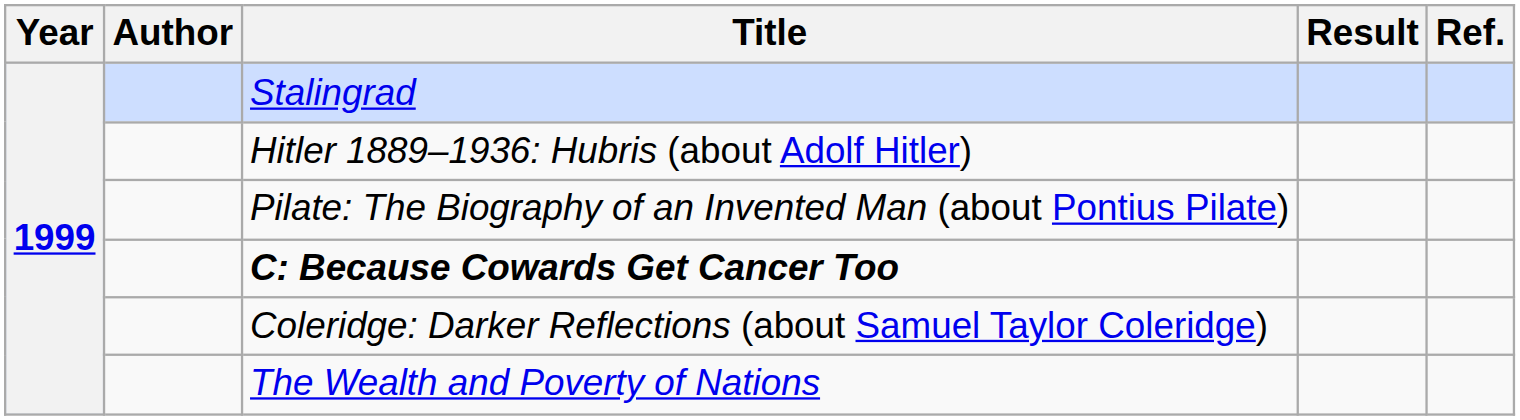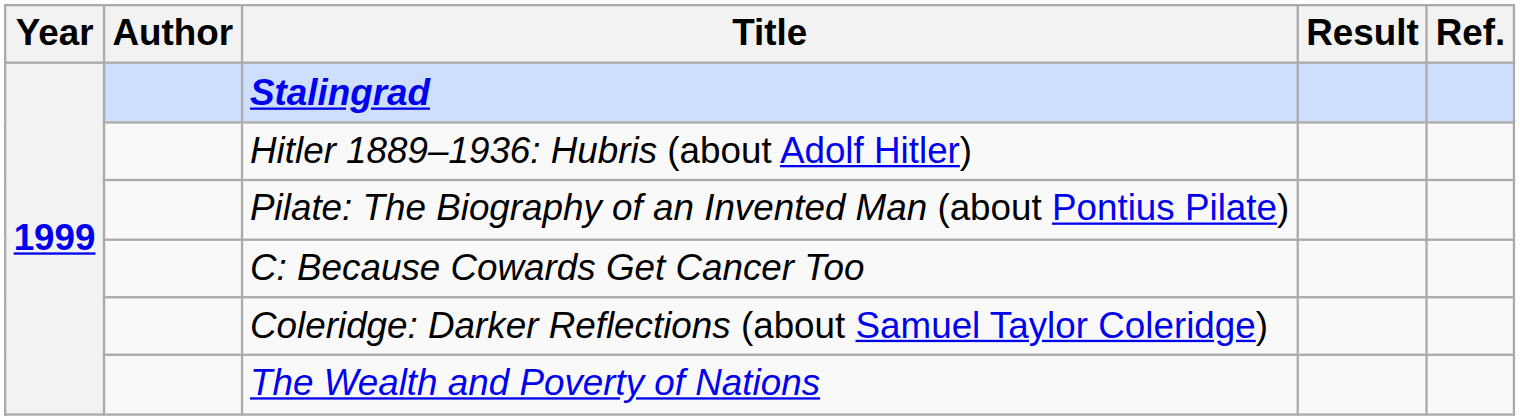(333, 92) normal -> (340, 92) bold
(575, 267) bold -> (557, 267) normal
